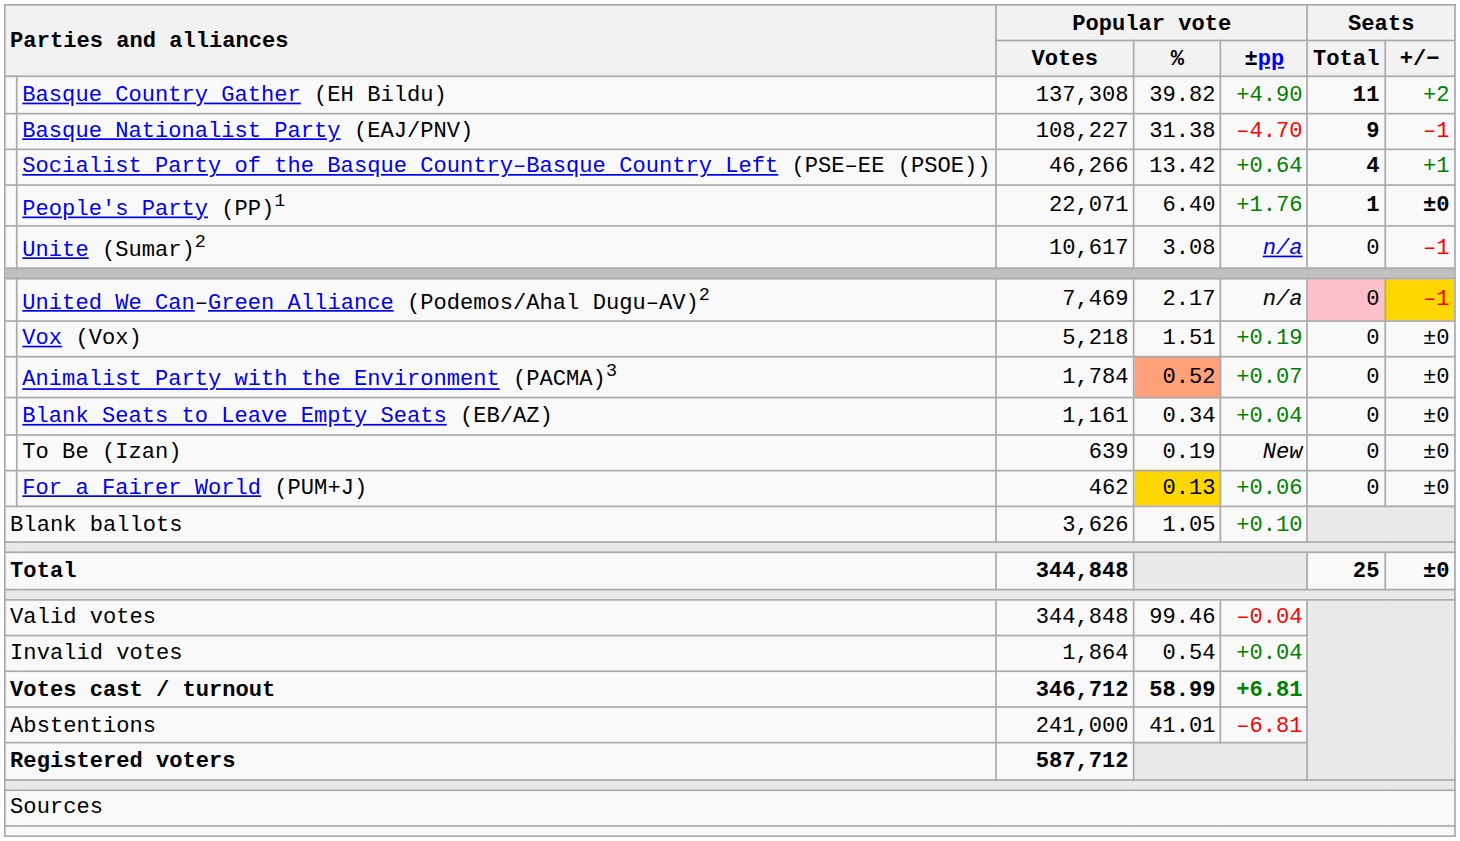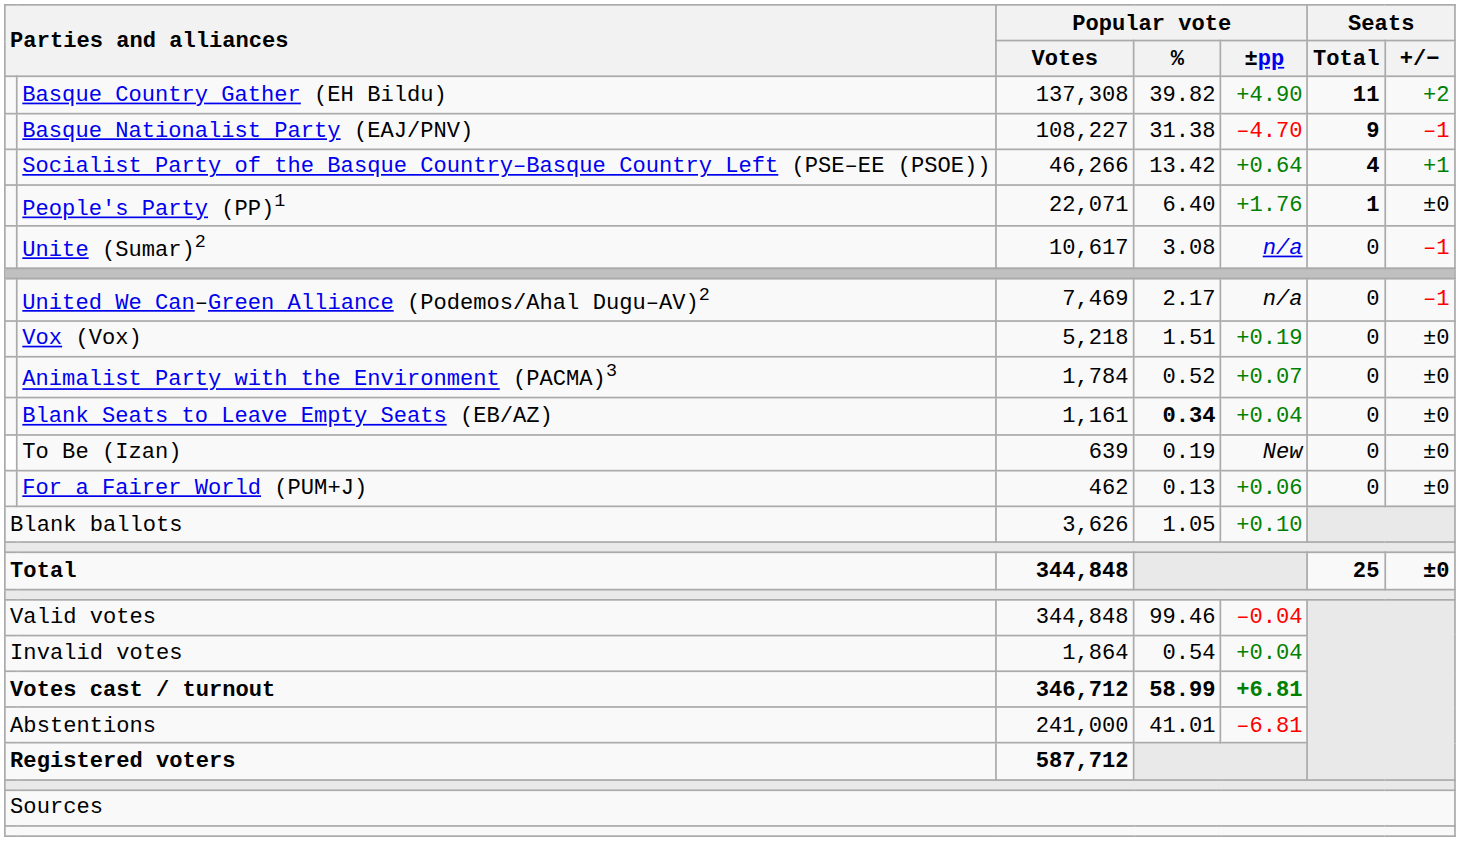(1436, 206) bold -> (1436, 206) normal
(1373, 300) pink background -> (1373, 300) no background
(1436, 300) gold background -> (1436, 300) no background
(1189, 377) lightsalmon background -> (1189, 377) no background
(1189, 416) normal -> (1189, 416) bold
(1189, 488) gold background -> (1189, 488) no background
